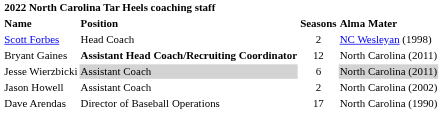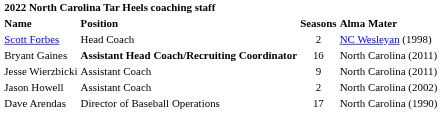(318, 55) 12 -> (318, 55) 16
(116, 71) lightgrey background -> (116, 71) no background
(318, 71) 6 -> (318, 71) 9
(388, 71) lightgrey background -> (388, 71) no background
